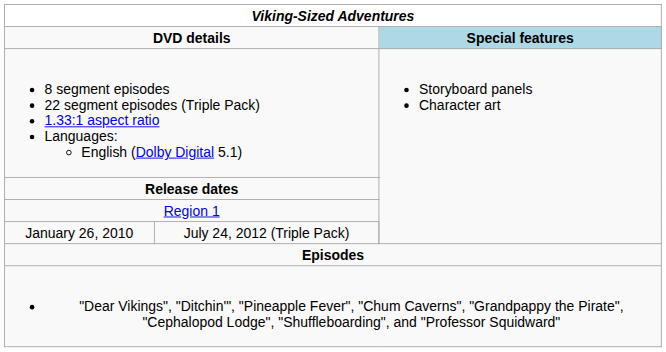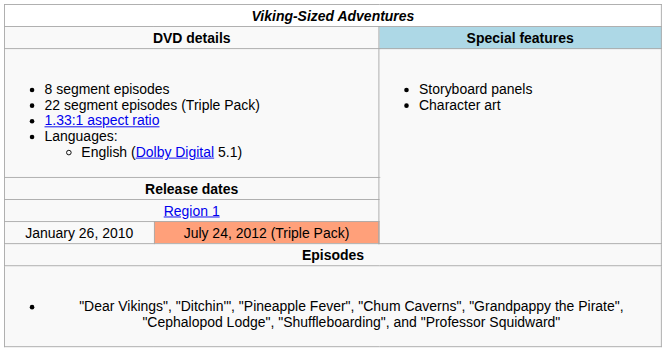(266, 233) no background -> (266, 233) lightsalmon background
